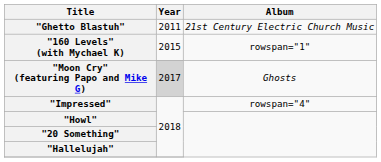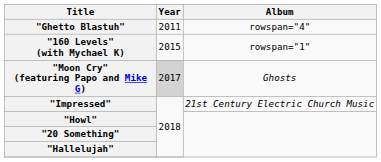(280, 27) 21st Century Electric Church Music -> (280, 27) rowspan="4"
(280, 104) rowspan="4" -> (280, 104) 21st Century Electric Church Music
